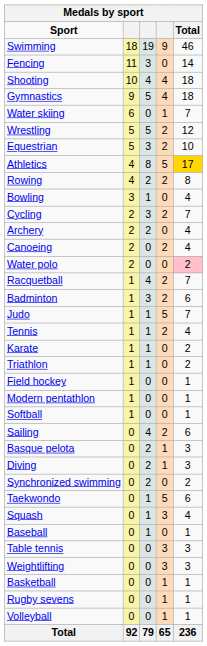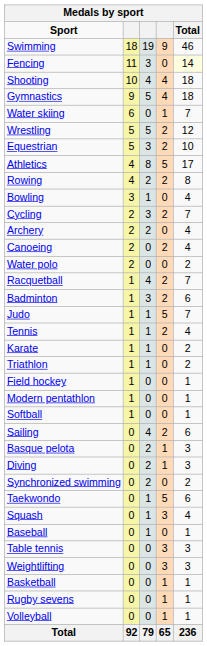(188, 63) no background -> (188, 63) lightyellow background
(188, 164) gold background -> (188, 164) no background
(188, 264) pink background -> (188, 264) no background
